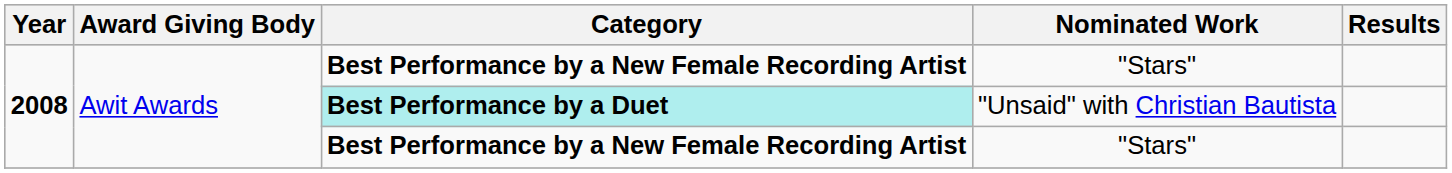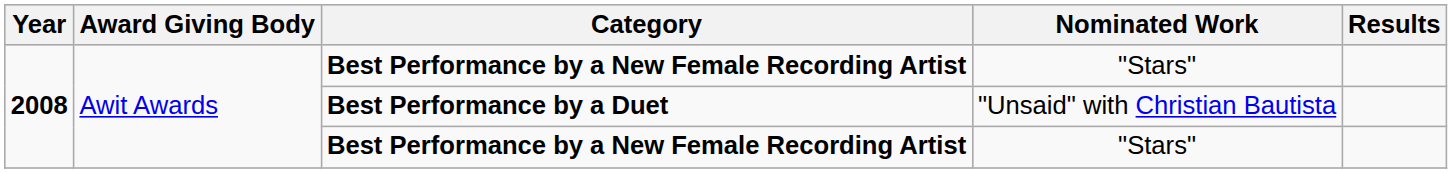(498, 106) paleturquoise background -> (498, 106) no background
